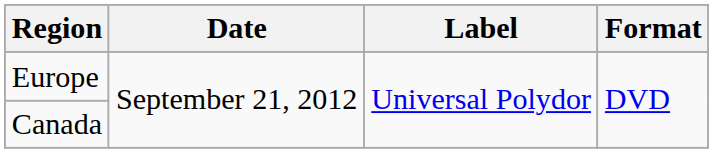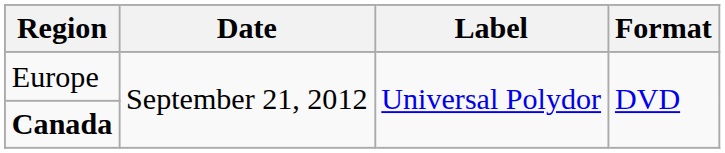(57, 123) normal -> (62, 123) bold
